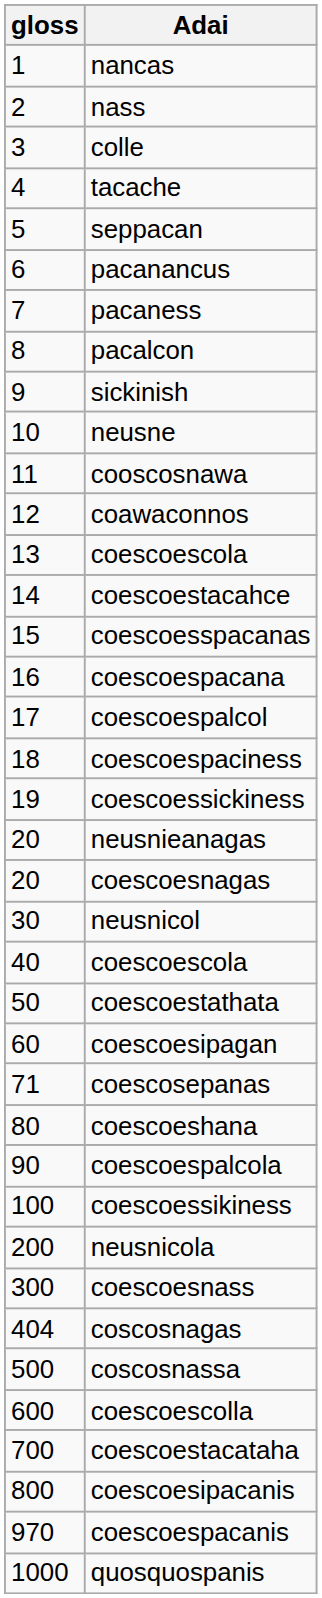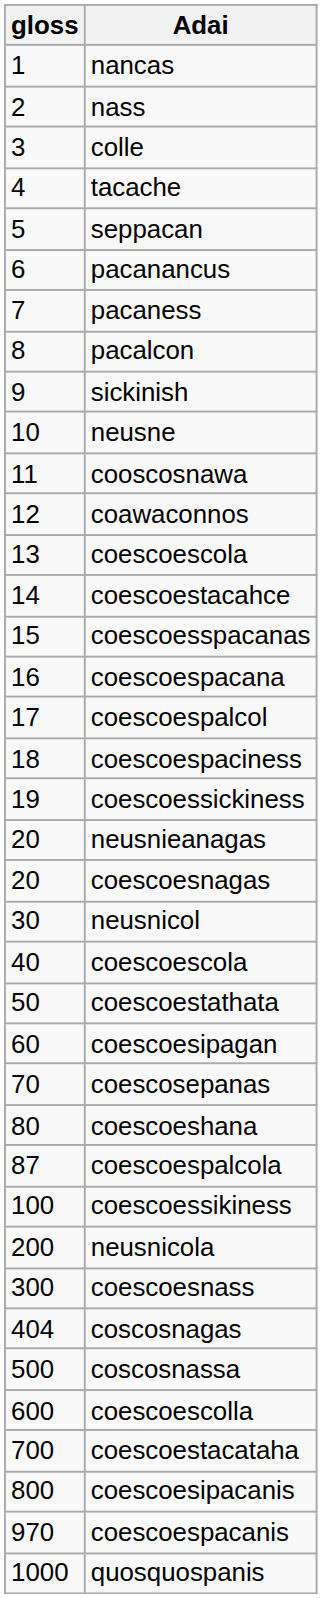(25, 1084) 71 -> (25, 1084) 70
(25, 1165) 90 -> (25, 1165) 87
